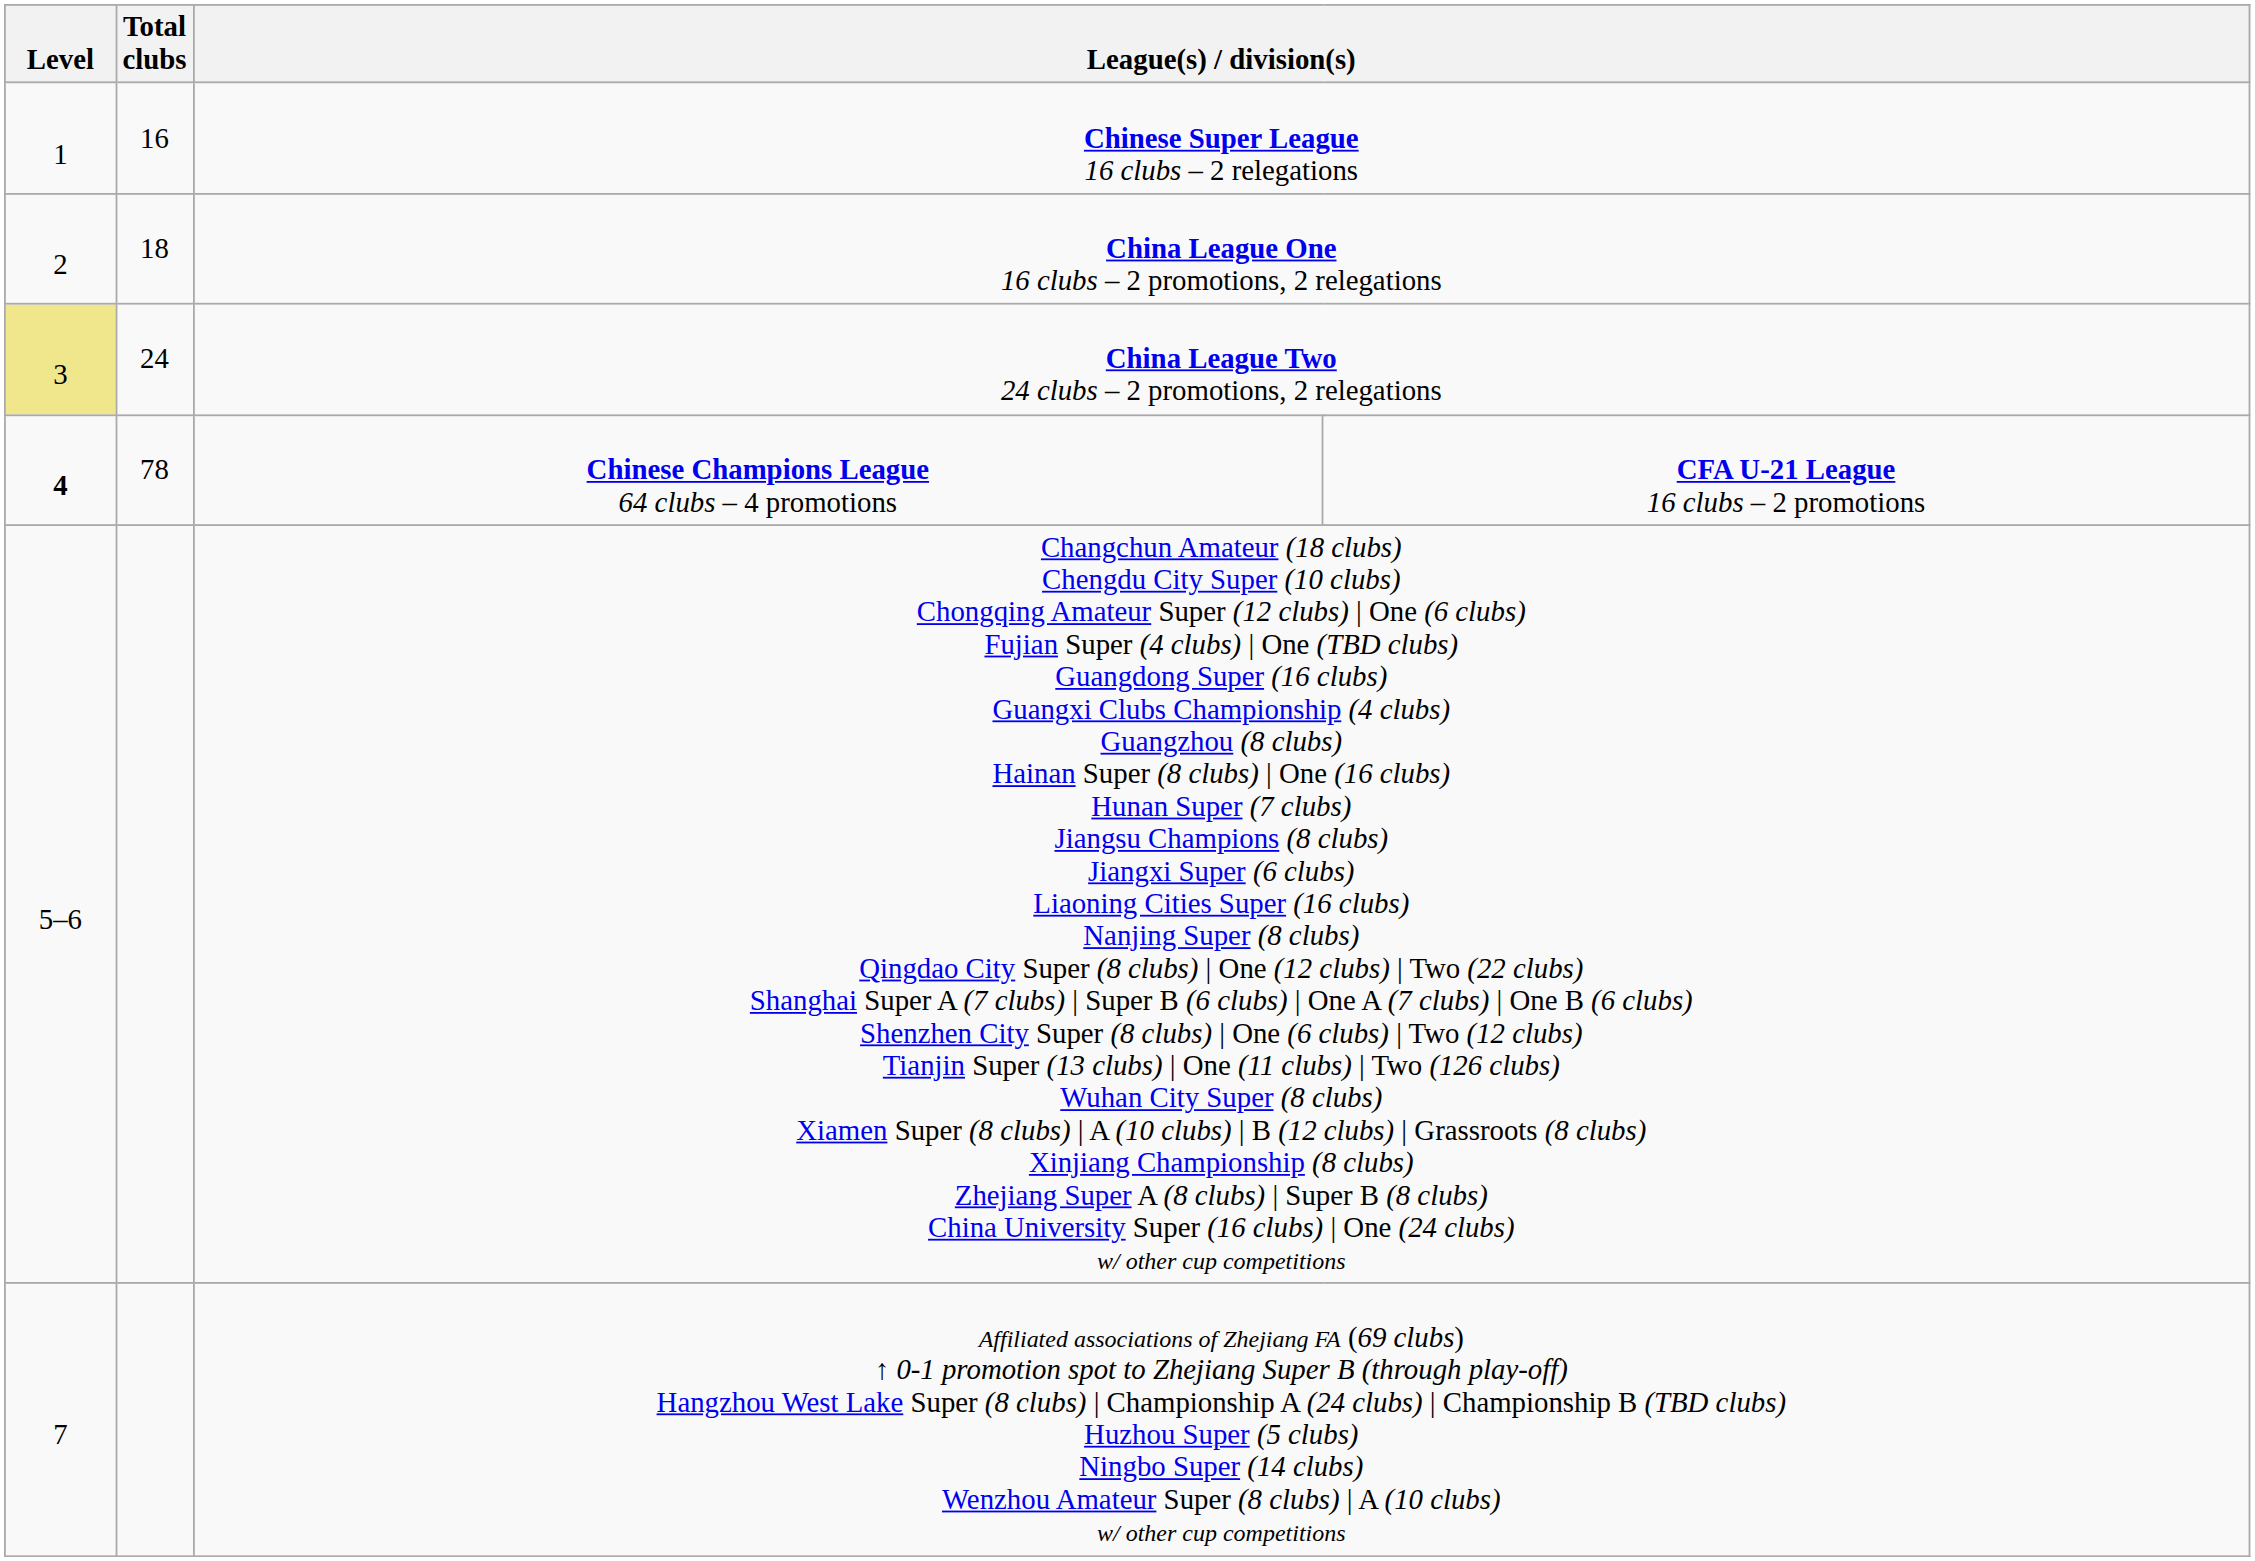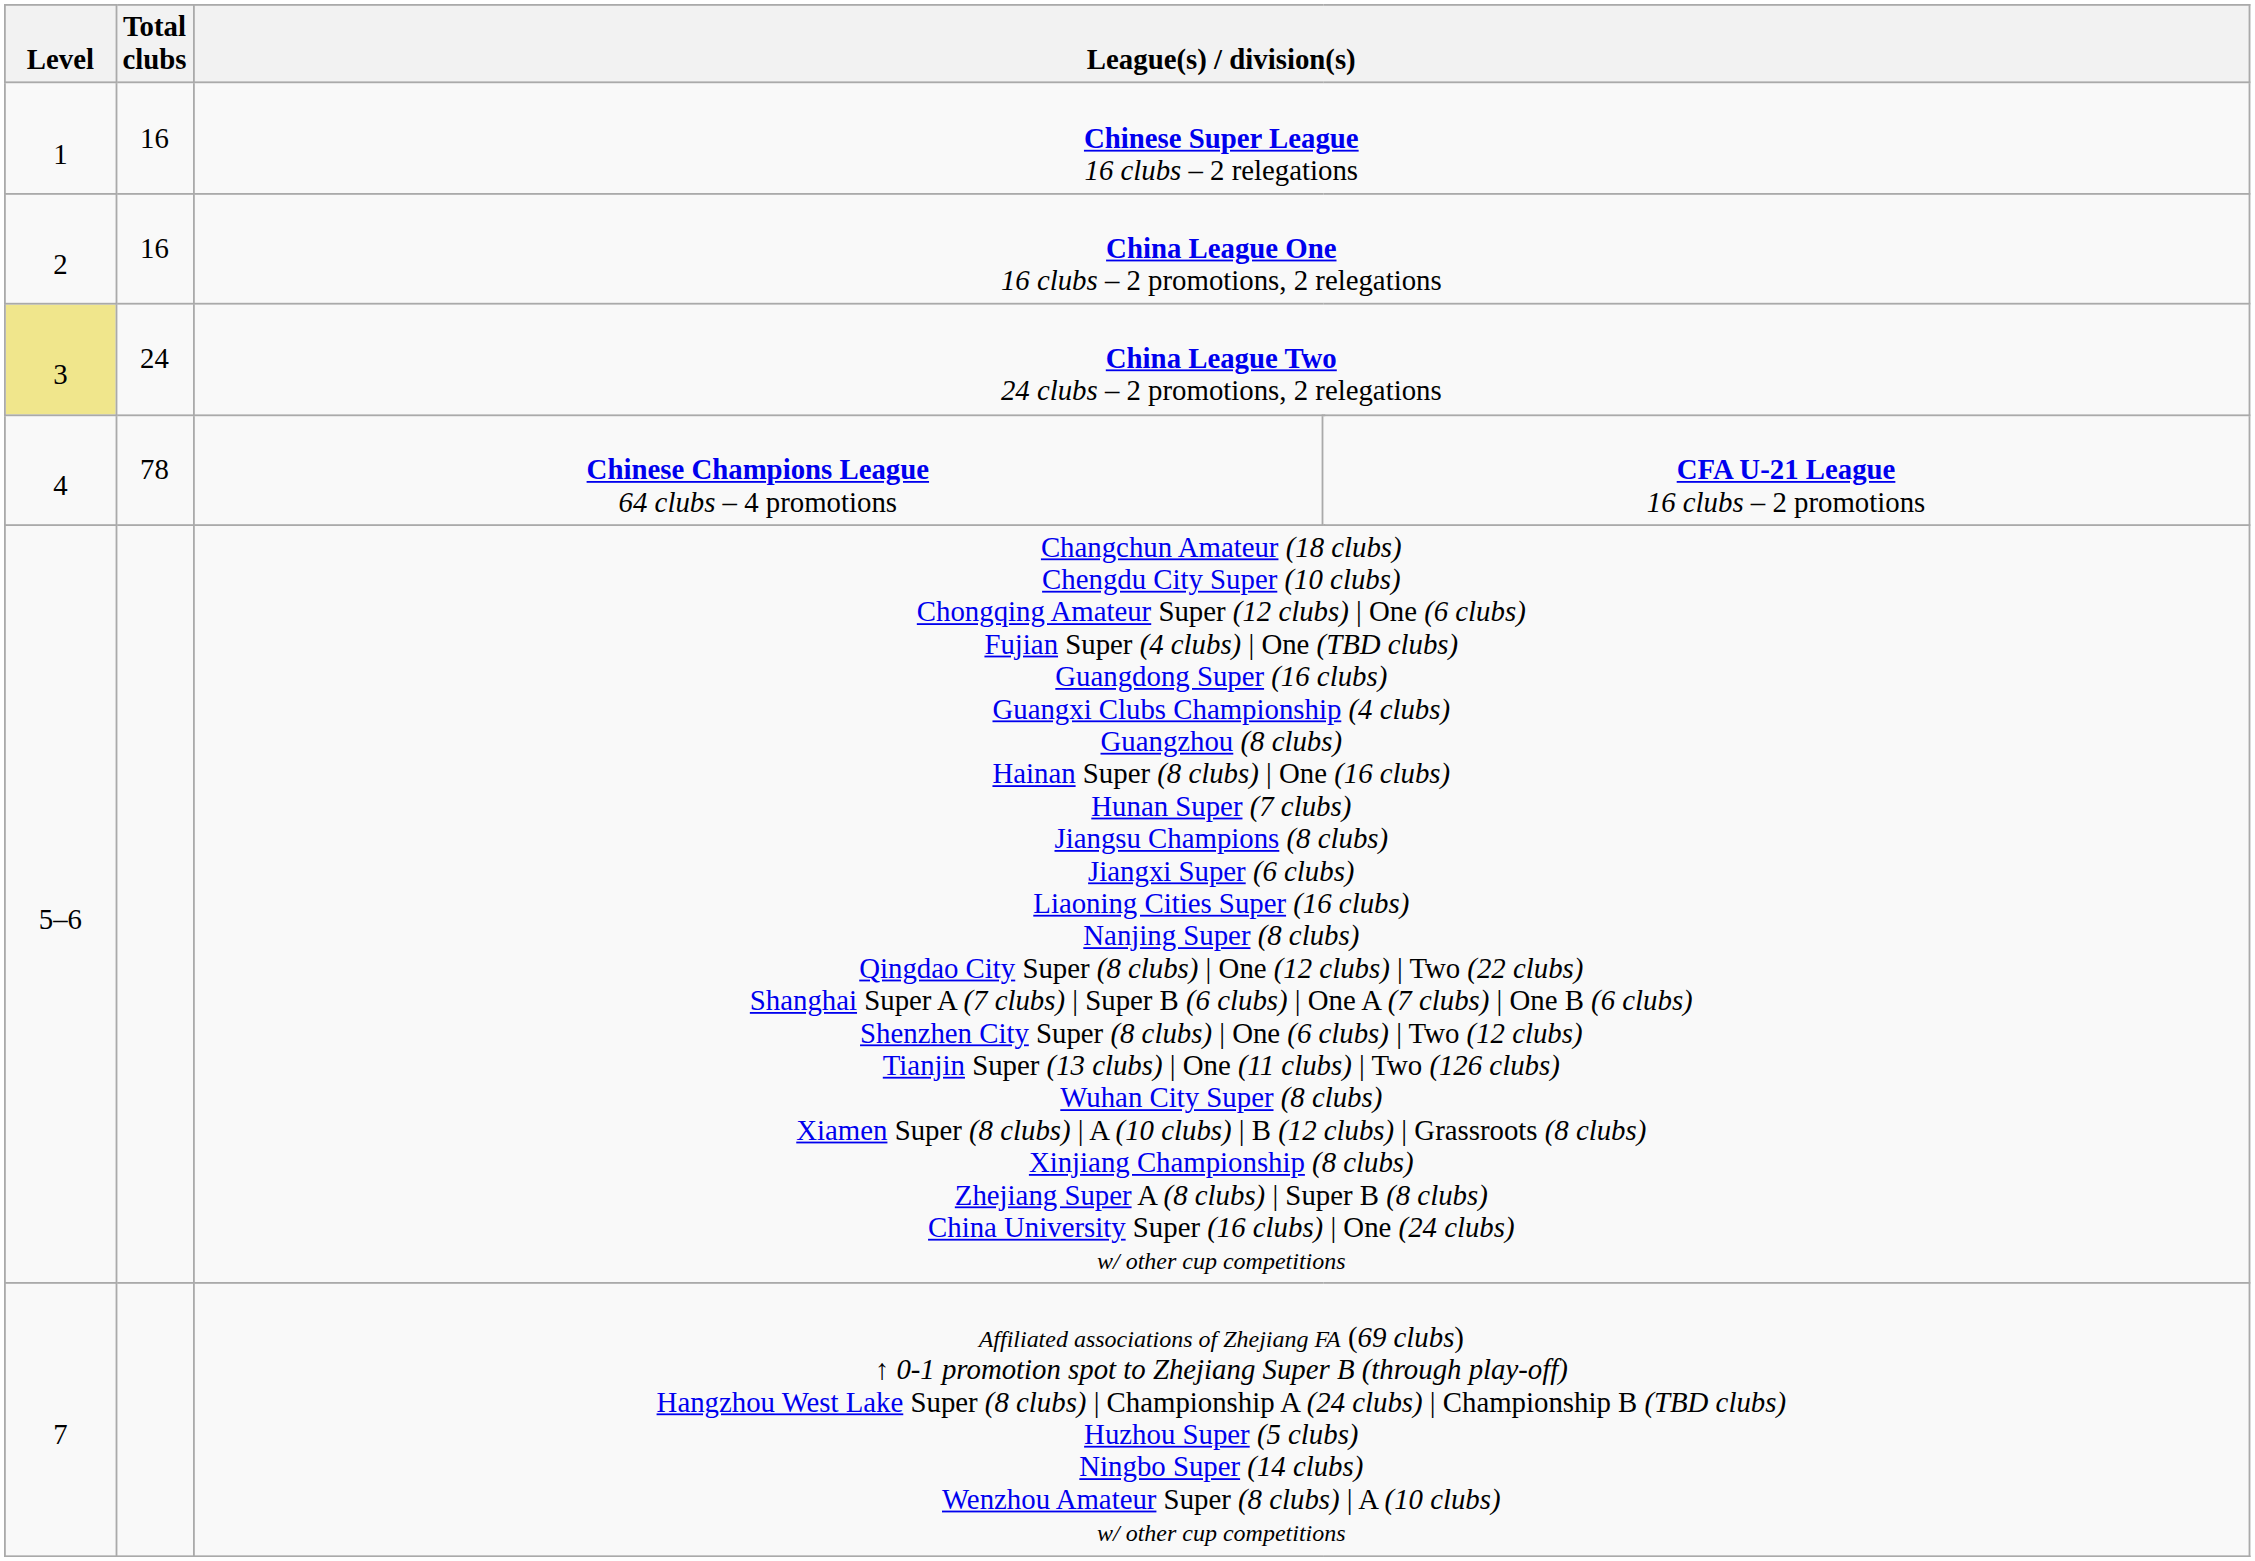(154, 248) 18 -> (154, 248) 16
(60, 485) bold -> (60, 485) normal
